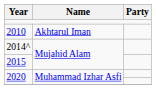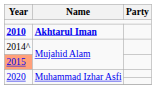(16, 31) normal -> (16, 31) bold
(63, 31) normal -> (66, 31) bold
(16, 62) no background -> (16, 62) lightsalmon background
